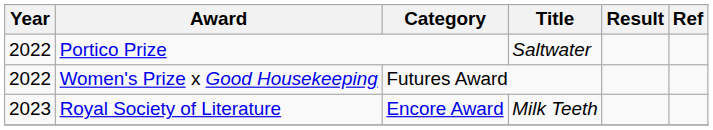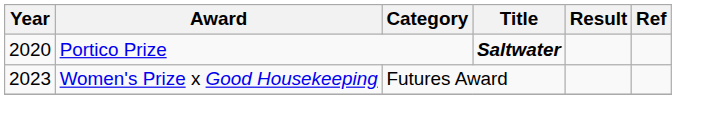(30, 49) 2022 -> (30, 49) 2020
(552, 49) normal -> (519, 49) bold
(30, 79) 2022 -> (30, 79) 2023
- row: (170, 109)
